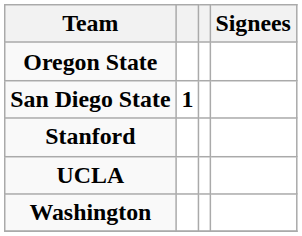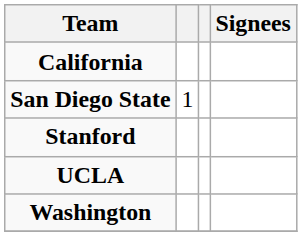+ row: (90, 61)
- row: (90, 61)
(187, 99) bold -> (187, 99) normal
